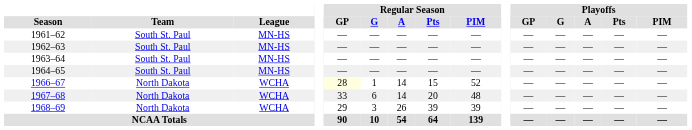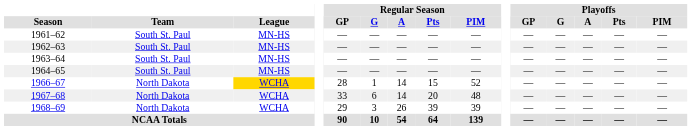(274, 83) no background -> (274, 83) gold background
(342, 83) lightyellow background -> (342, 83) no background
